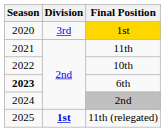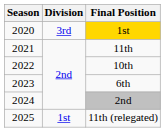(23, 83) bold -> (23, 83) normal
(64, 118) bold -> (64, 118) normal
